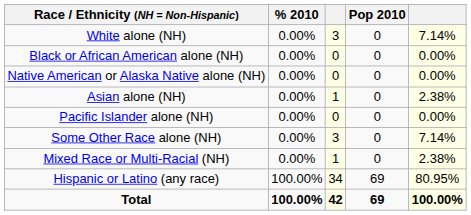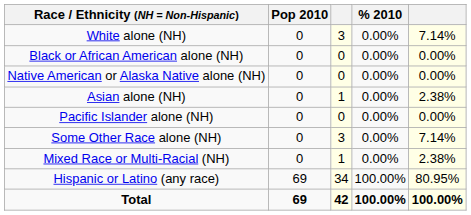columns swapped: (377, 14) <-> (297, 14)
